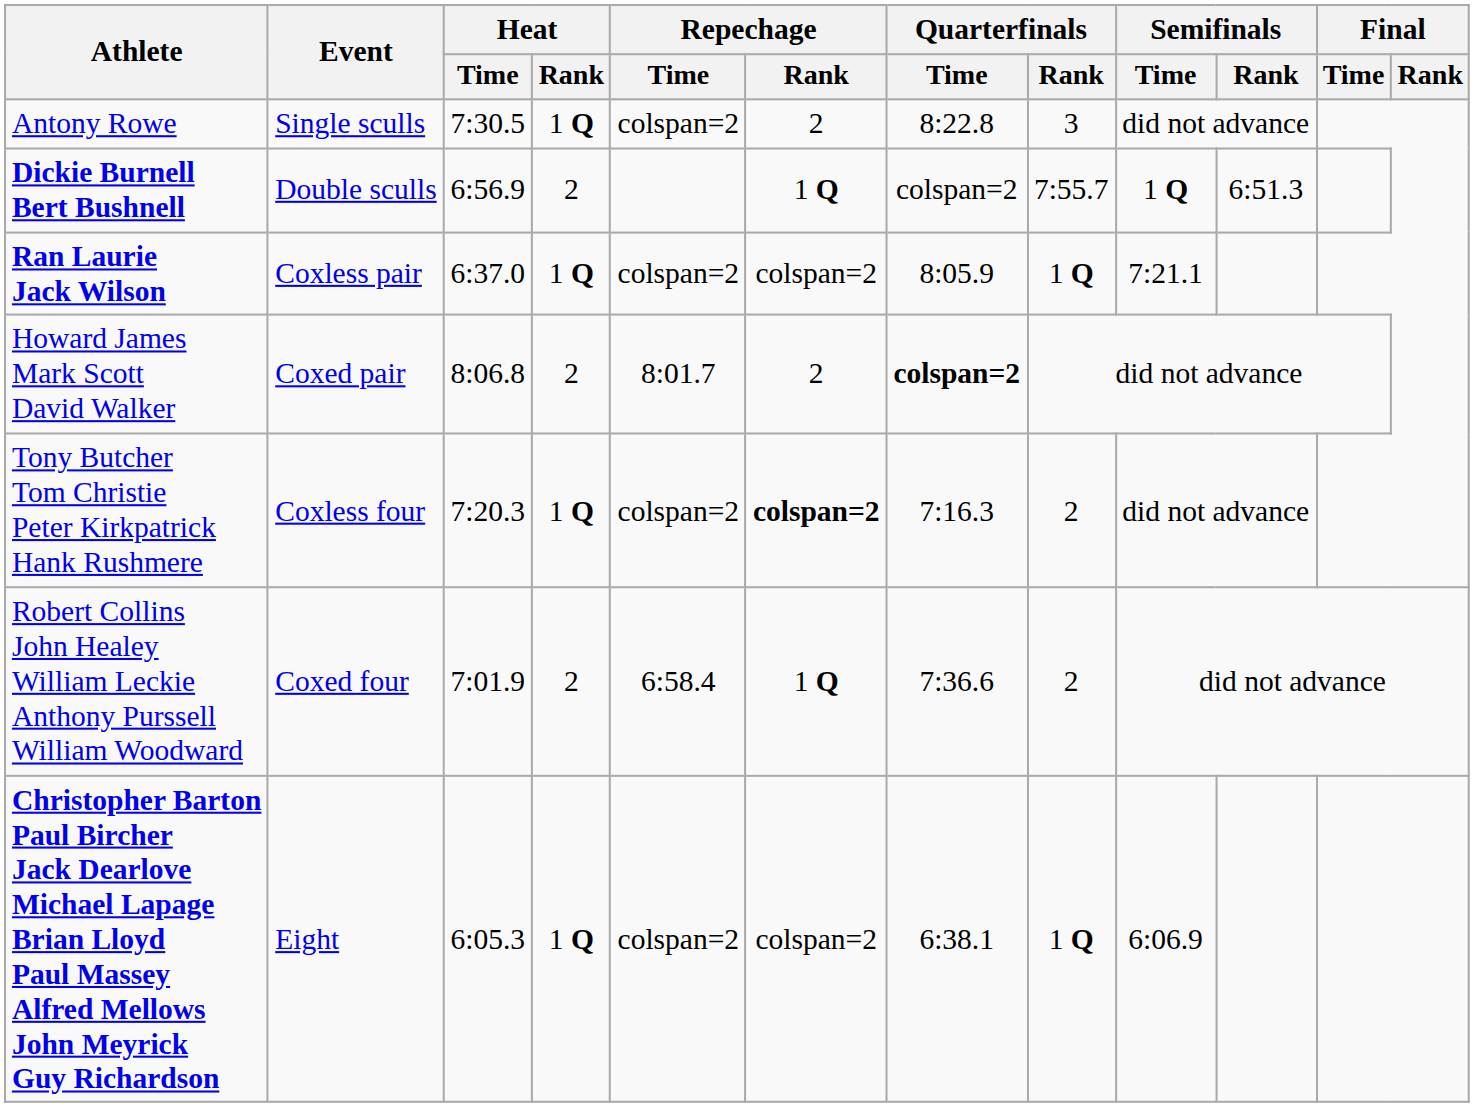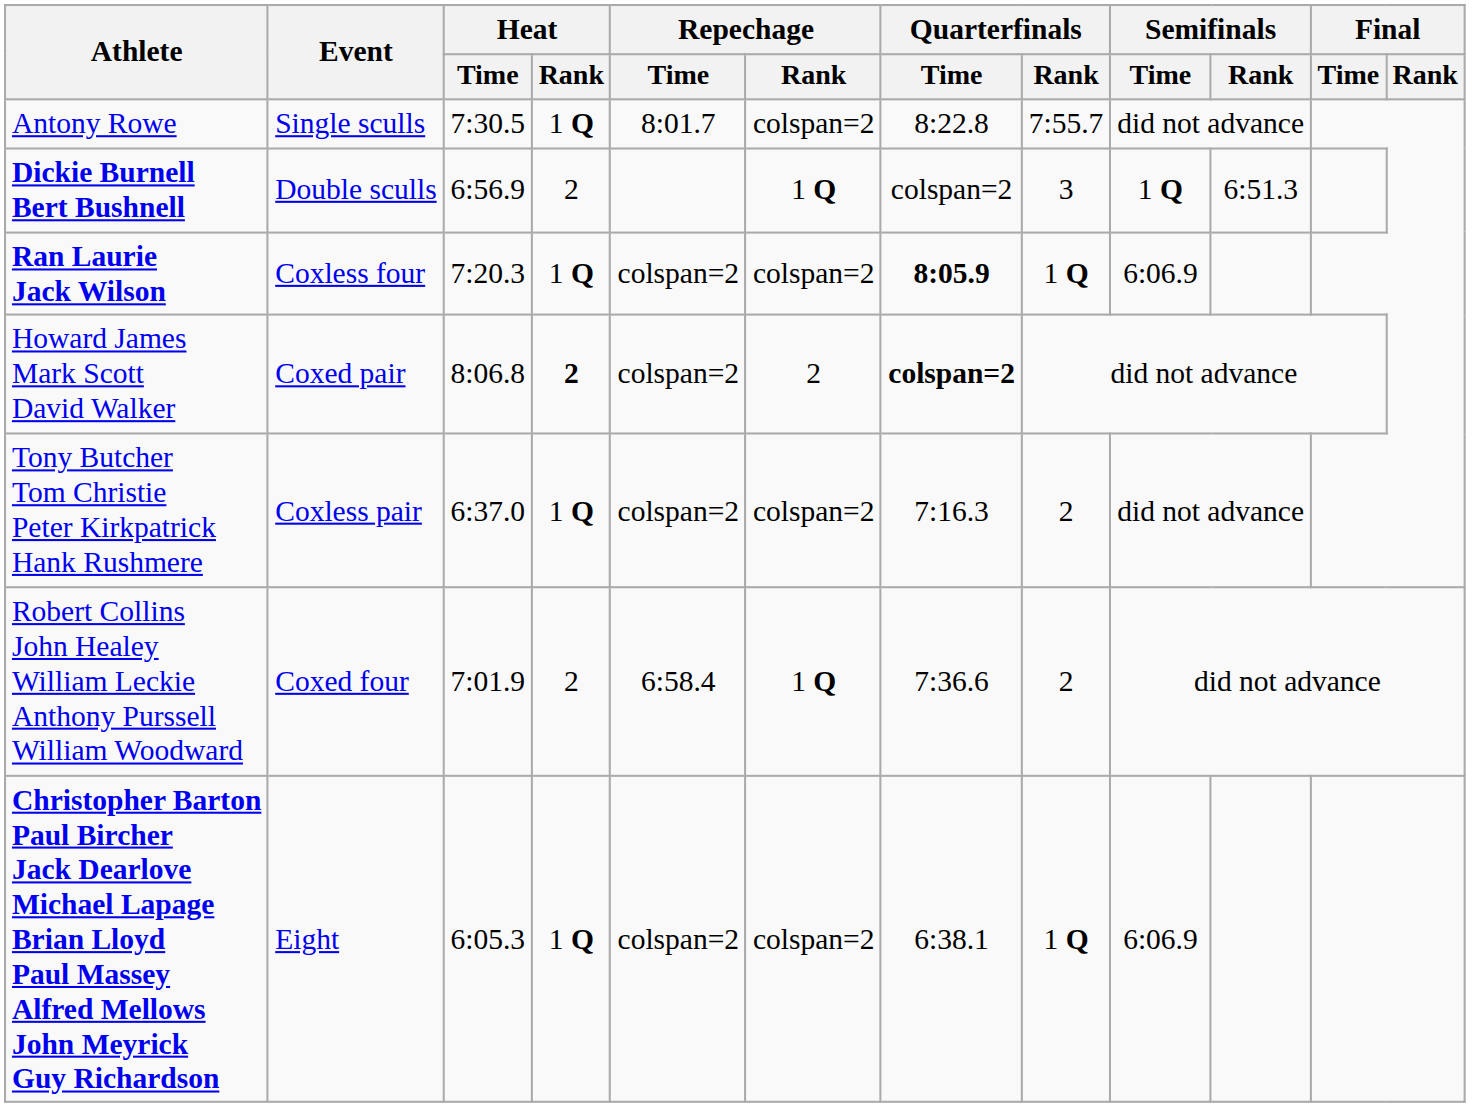(678, 123) colspan=2 -> (678, 123) 8:01.7
(816, 123) 2 -> (814, 123) colspan=2
(1071, 123) 3 -> (1066, 123) 7:55.7
(1071, 190) 7:55.7 -> (1066, 190) 3
(349, 273) Coxless pair -> (350, 273) Coxless four
(488, 273) 6:37.0 -> (488, 273) 7:20.3
(957, 273) normal -> (952, 273) bold
(1166, 273) 7:21.1 -> (1160, 273) 6:06.9
(571, 374) normal -> (571, 374) bold
(678, 374) 8:01.7 -> (678, 374) colspan=2
(350, 510) Coxless four -> (349, 510) Coxless pair
(488, 510) 7:20.3 -> (488, 510) 6:37.0
(816, 510) bold -> (814, 510) normal
